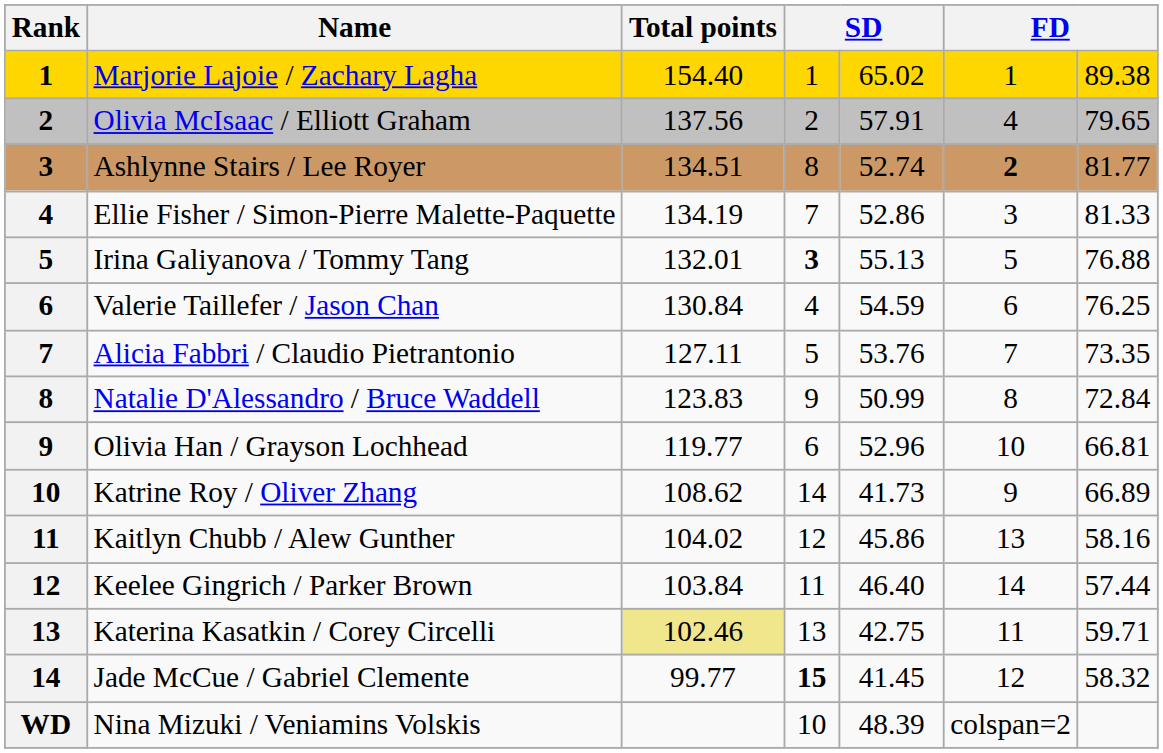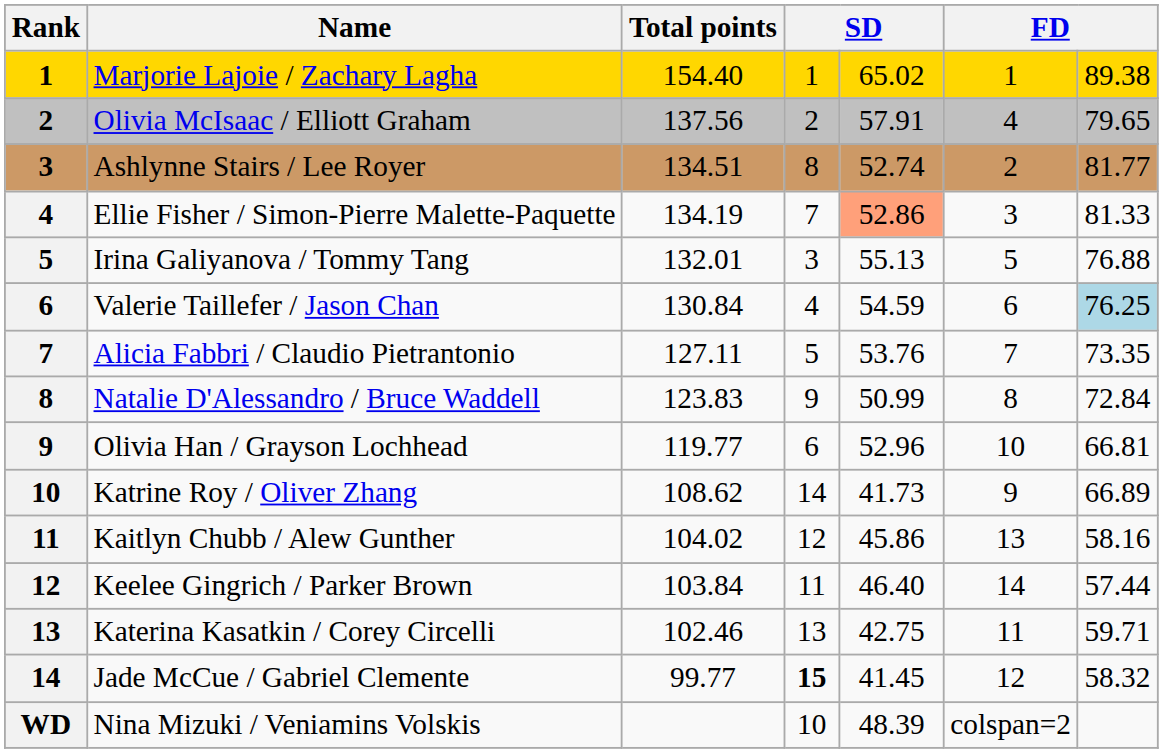(1011, 167) bold -> (1011, 167) normal
(892, 213) no background -> (892, 213) lightsalmon background
(812, 259) bold -> (812, 259) normal
(1117, 306) no background -> (1117, 306) lightblue background
(703, 631) khaki background -> (703, 631) no background
